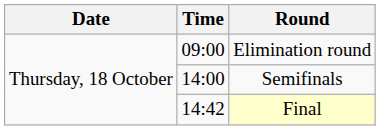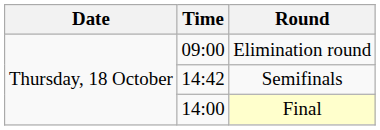(203, 79) 14:00 -> (203, 79) 14:42
(203, 109) 14:42 -> (203, 109) 14:00
